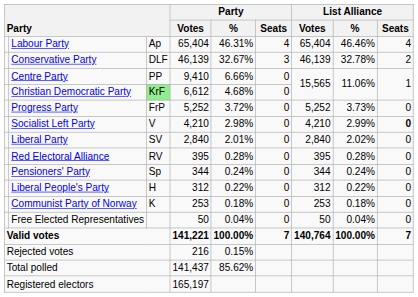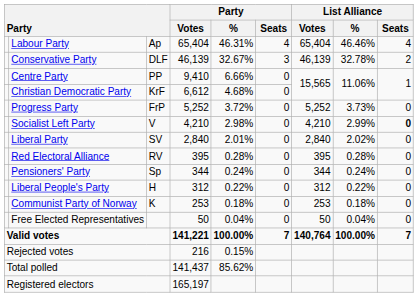(157, 92) lightgreen background -> (157, 92) no background
